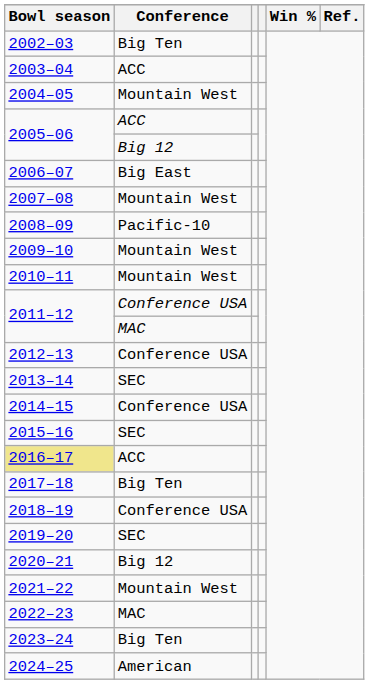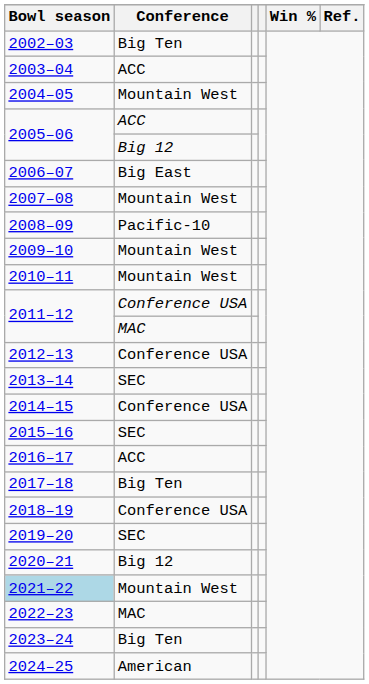(41, 458) khaki background -> (41, 458) no background
(41, 588) no background -> (41, 588) lightblue background
